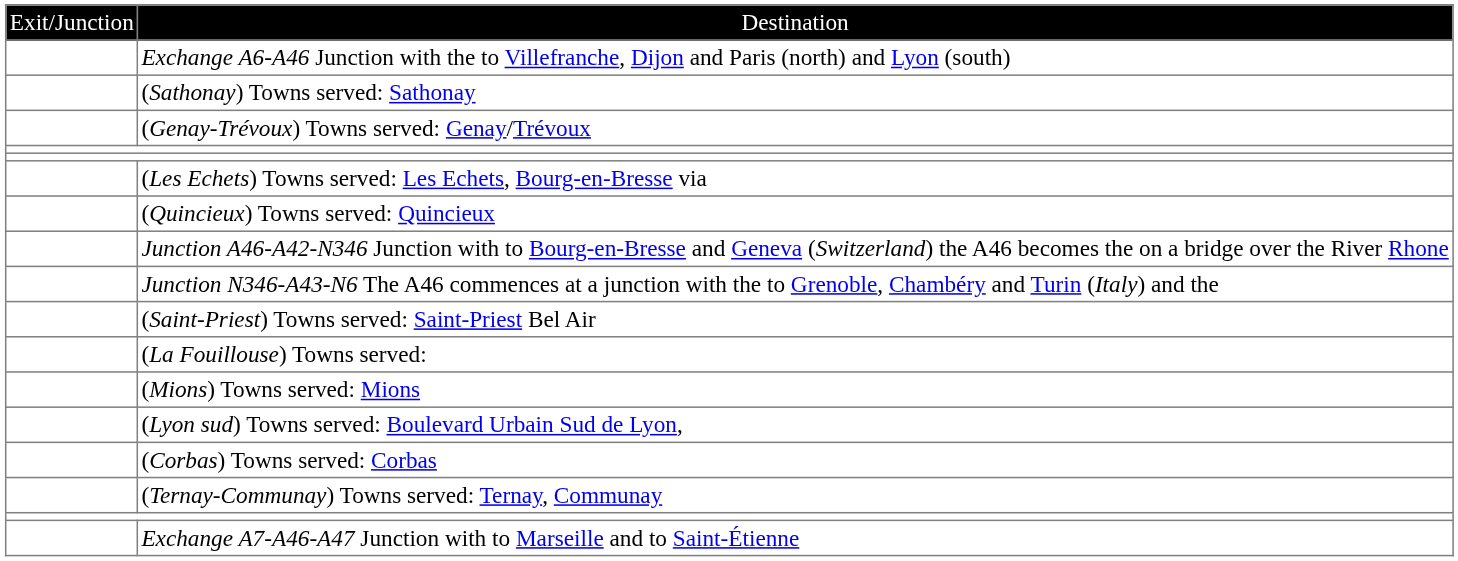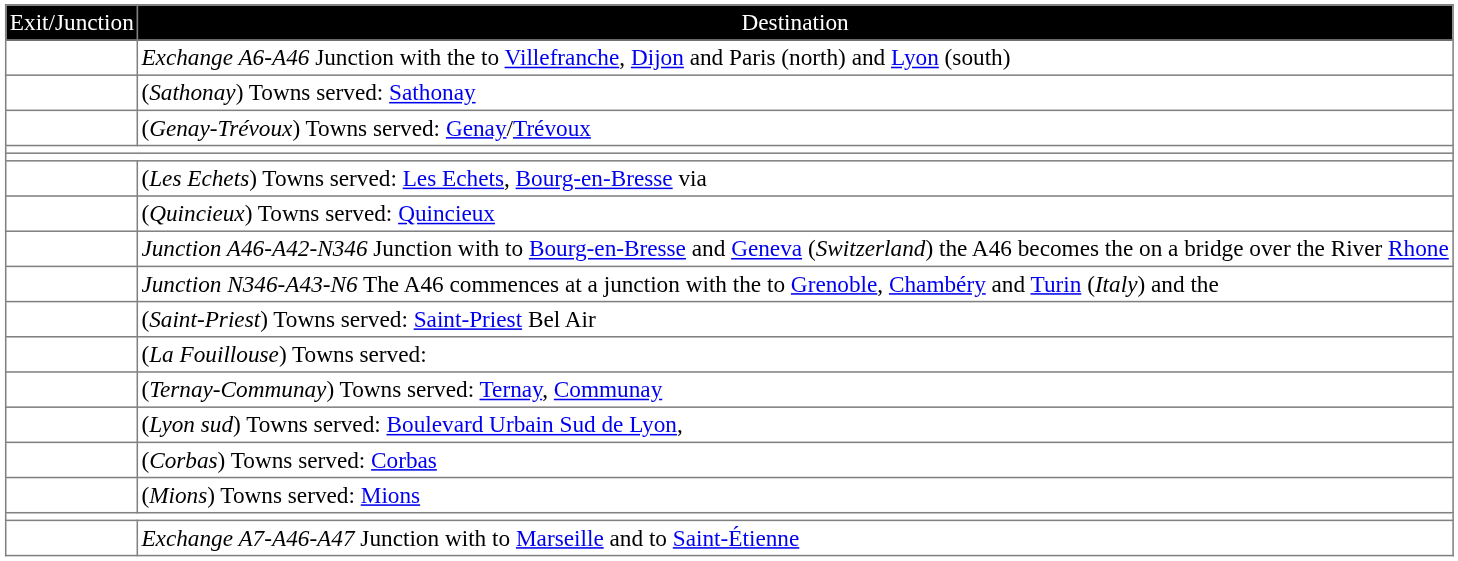(281, 389) (Mions) Towns served: Mions -> (402, 389) (Ternay-Communay) Towns served: Ternay, Communay
(402, 494) (Ternay-Communay) Towns served: Ternay, Communay -> (281, 494) (Mions) Towns served: Mions
